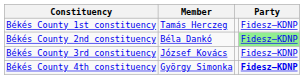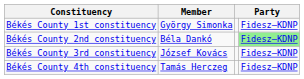(194, 25) Tamás Herczeg -> (196, 25) György Simonka
(196, 67) György Simonka -> (194, 67) Tamás Herczeg
(269, 67) bold -> (269, 67) normal
